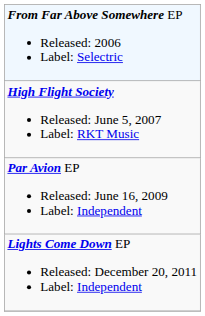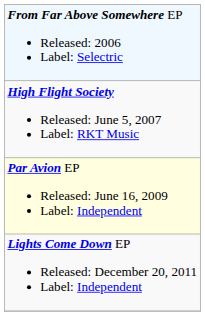(102, 189) no background -> (102, 189) lightyellow background
